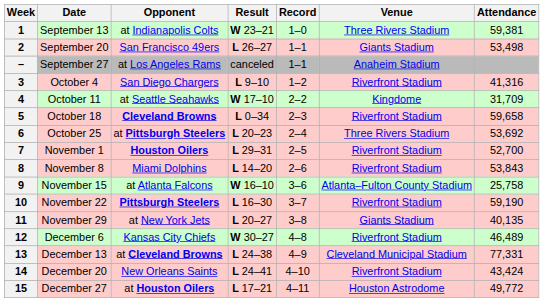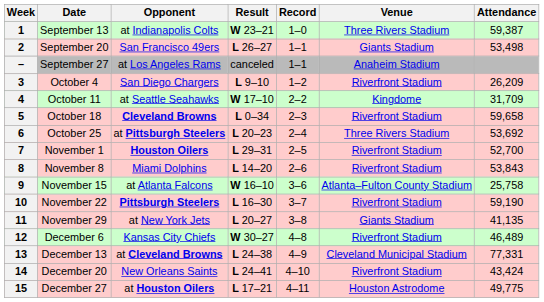(507, 30) 59,381 -> (507, 30) 59,387
(507, 82) 41,316 -> (507, 82) 26,209
(507, 220) 40,135 -> (507, 220) 41,135
(507, 289) 49,772 -> (507, 289) 49,775
